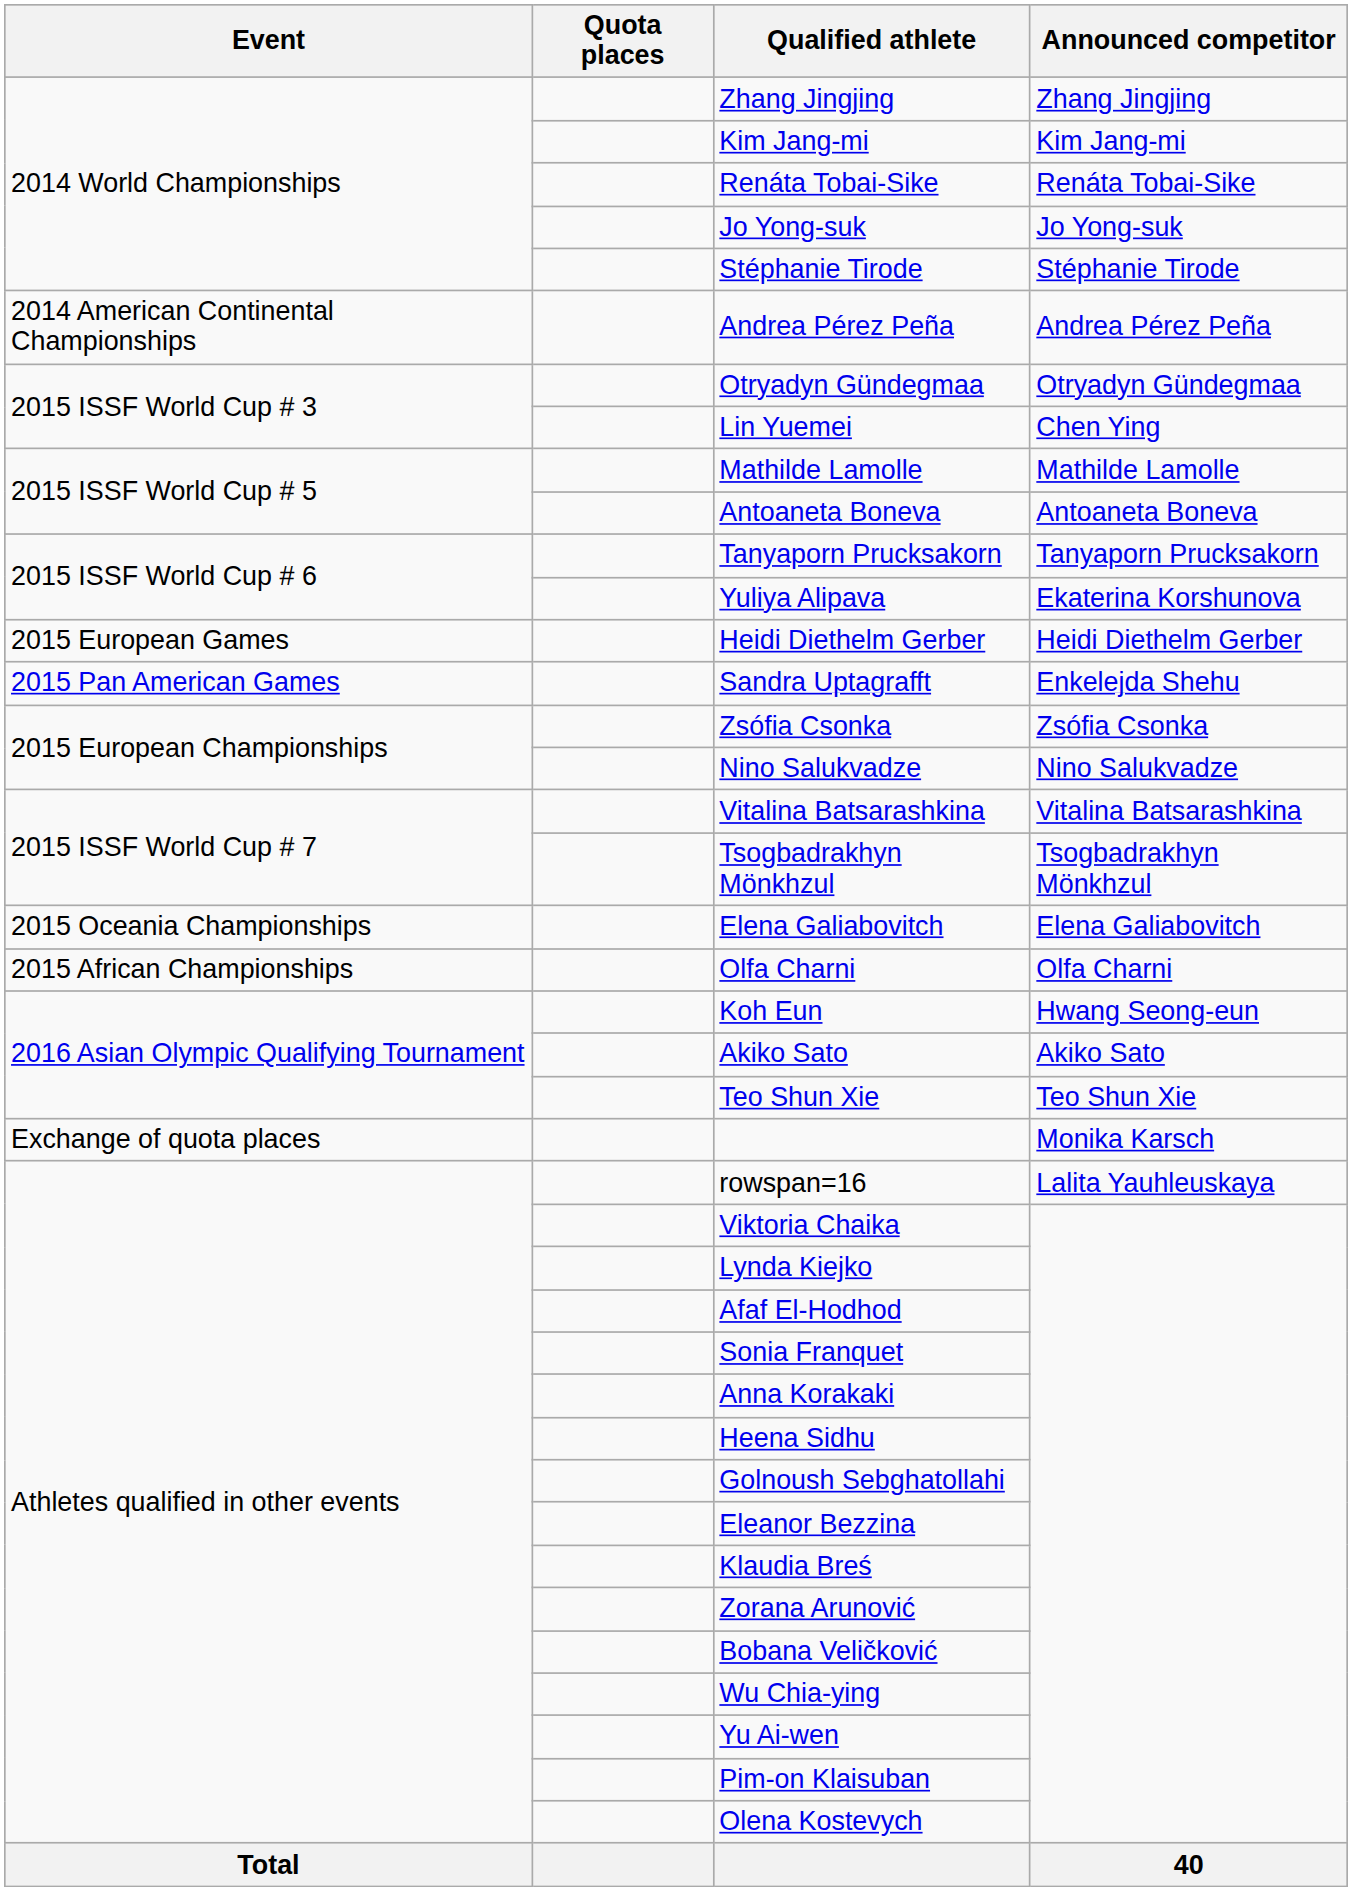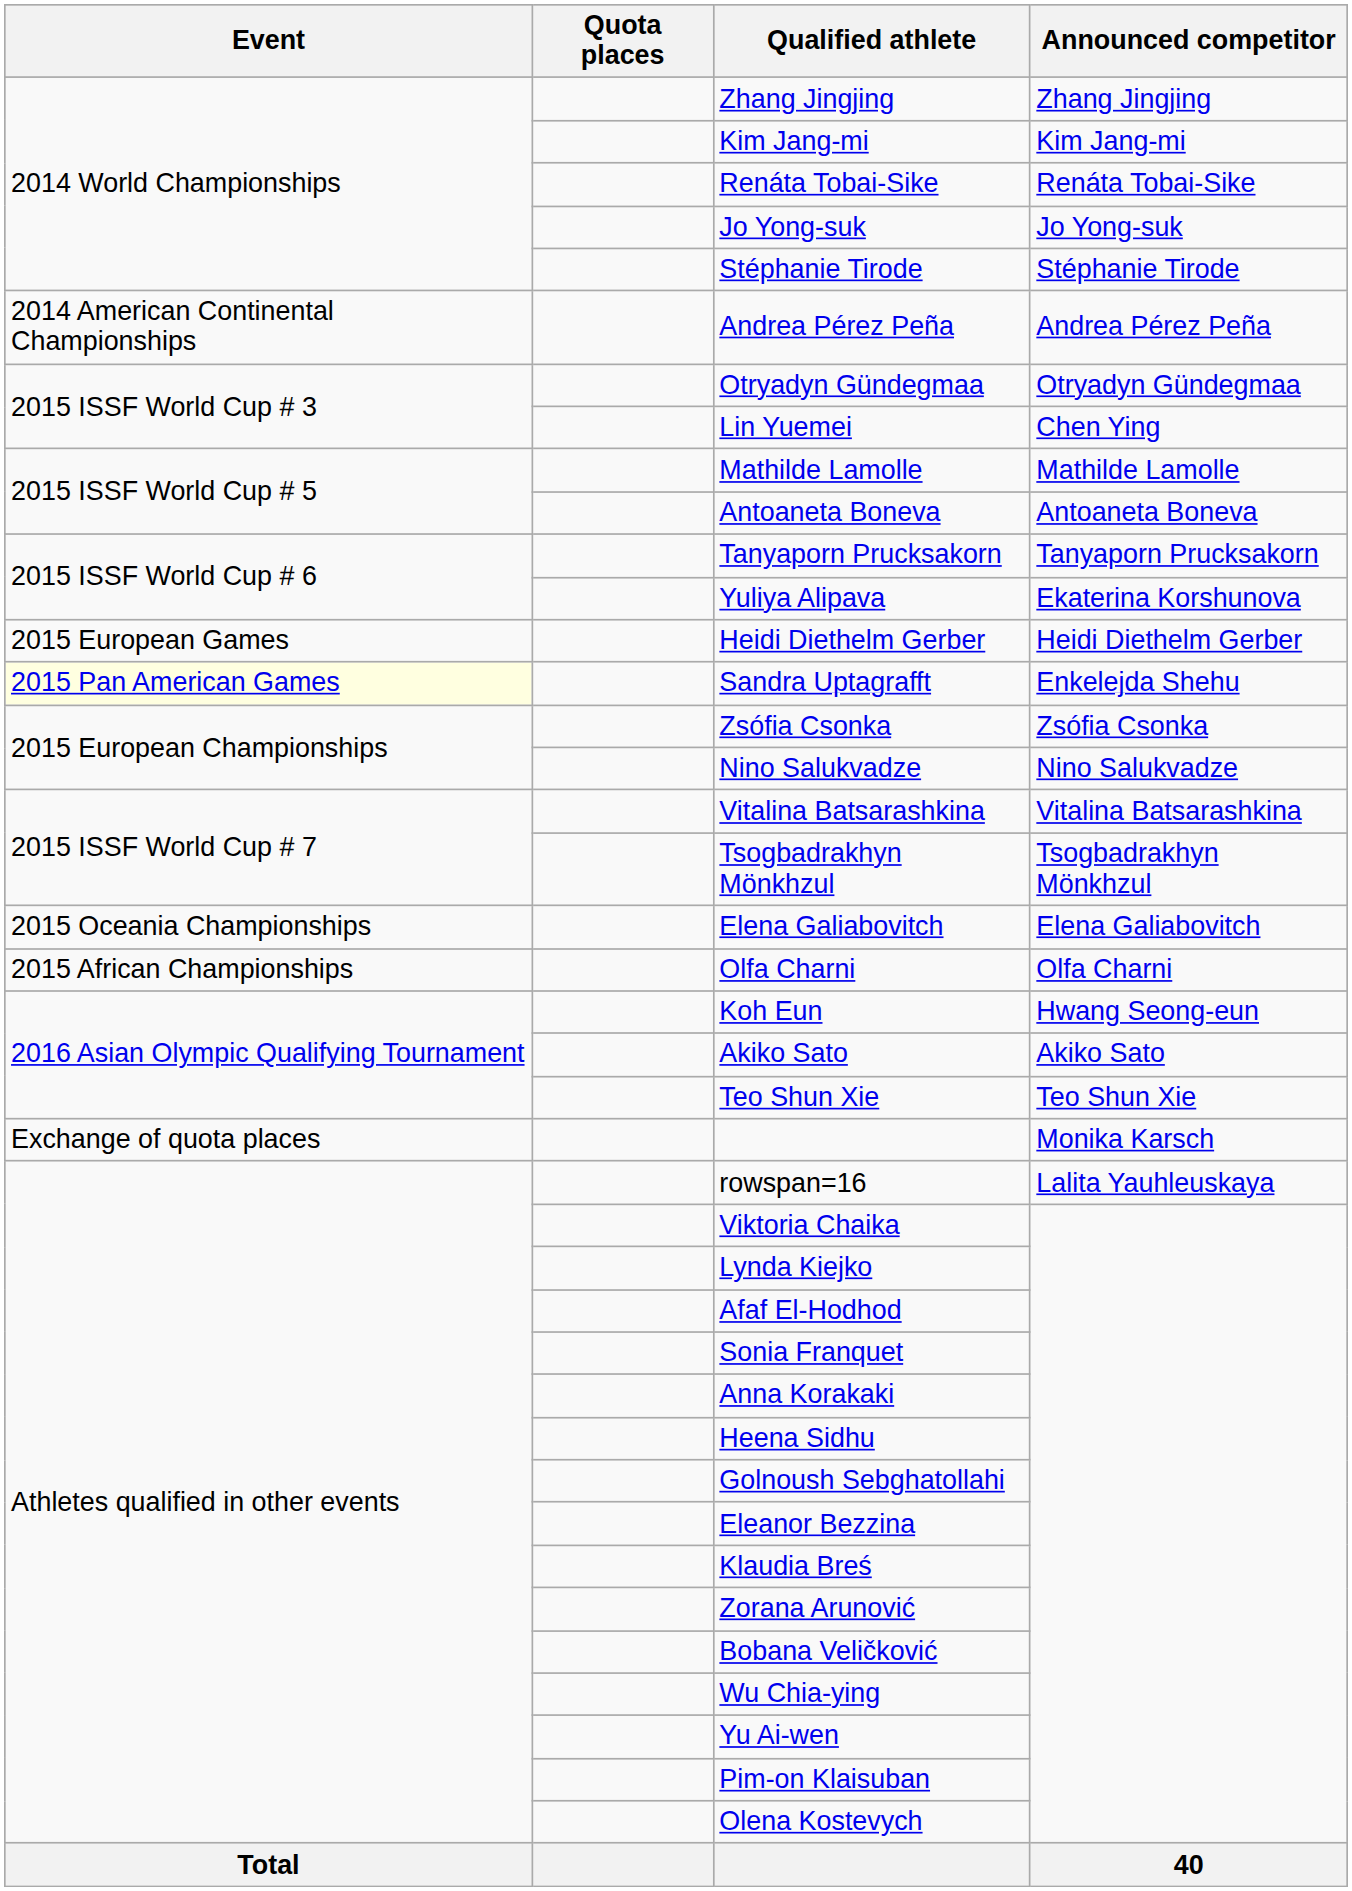(175, 683) no background -> (175, 683) lightyellow background
